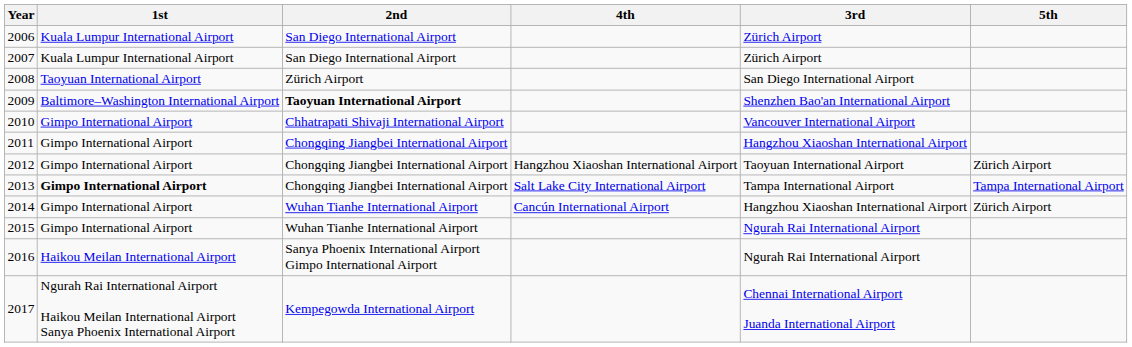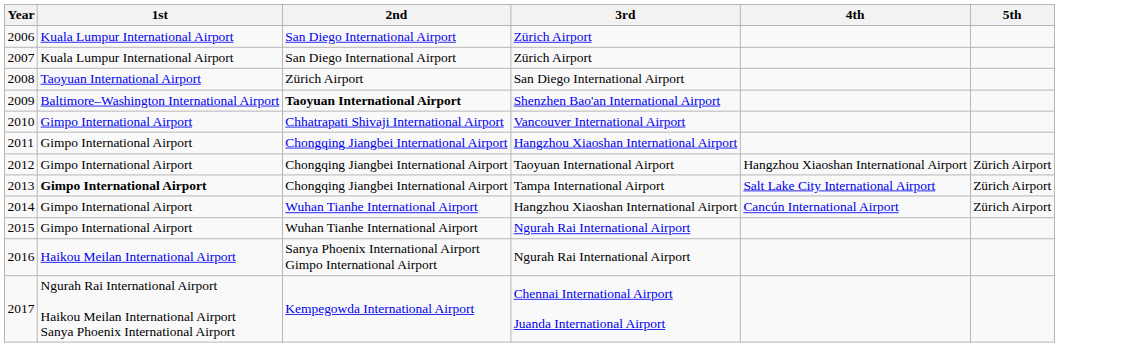columns swapped: (855, 15) <-> (625, 15)
(1048, 185) Tampa International Airport -> (1012, 185) Zürich Airport
